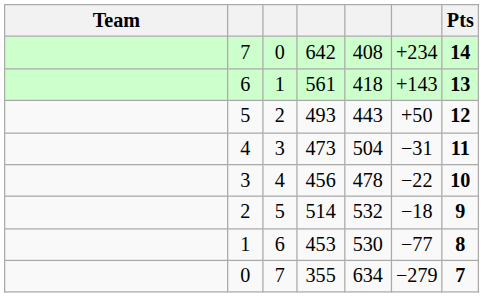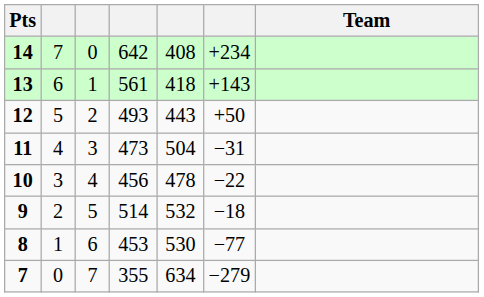columns swapped: (116, 20) <-> (460, 20)
